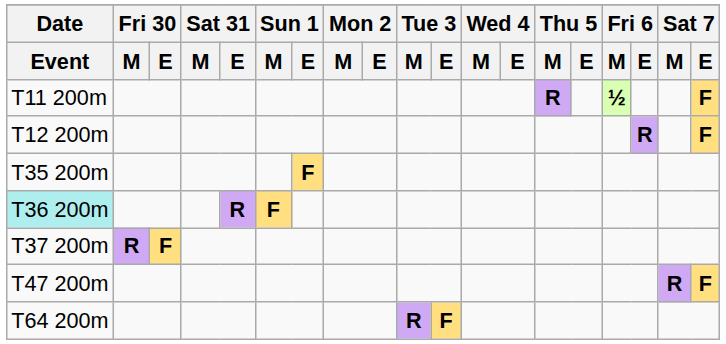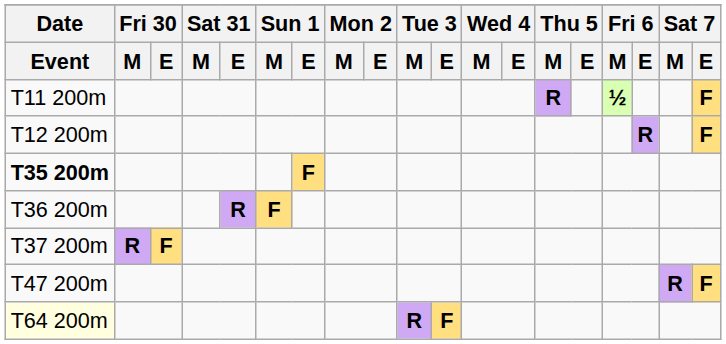(60, 172) normal -> (60, 172) bold
(60, 209) paleturquoise background -> (59, 209) no background
(60, 320) no background -> (59, 320) lightyellow background
